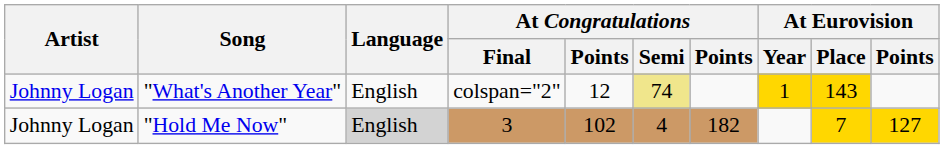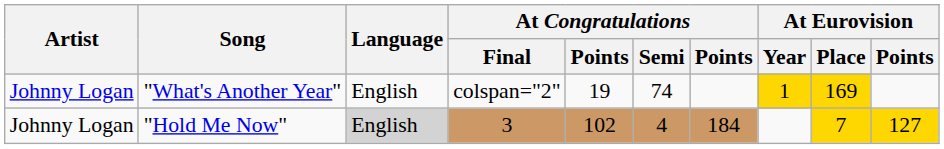(600, 90) 12 -> (600, 90) 19
(662, 90) khaki background -> (662, 90) no background
(841, 90) 143 -> (841, 90) 169
(724, 125) 182 -> (724, 125) 184
